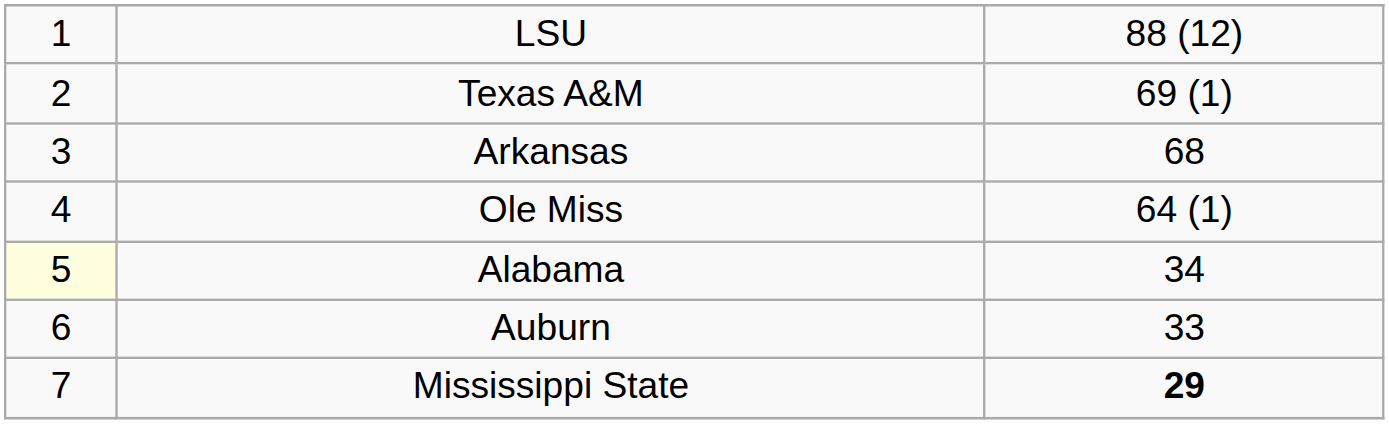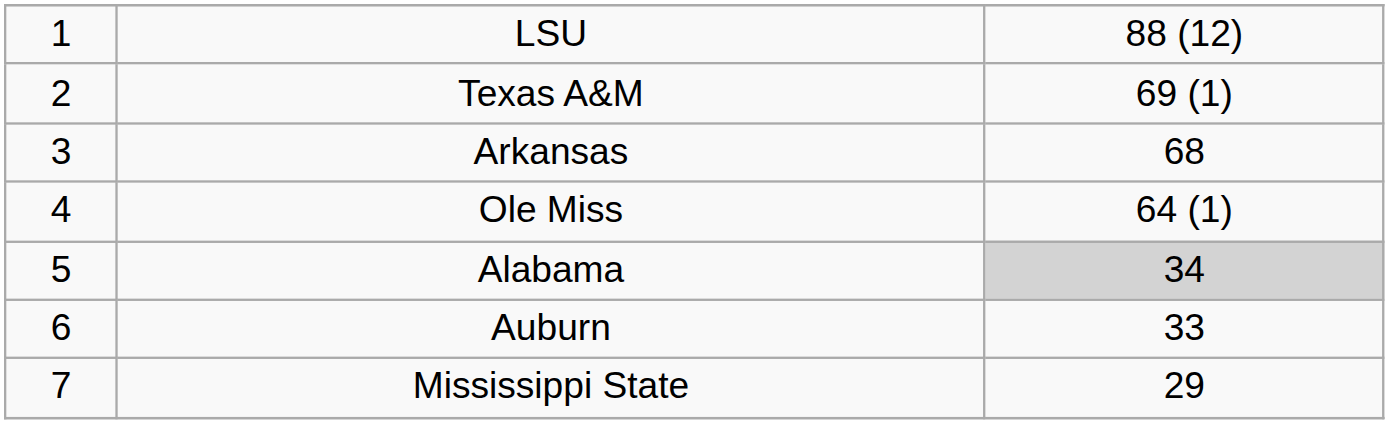(61, 269) lightyellow background -> (61, 269) no background
(1184, 269) no background -> (1184, 269) lightgrey background
(1184, 387) bold -> (1184, 387) normal
